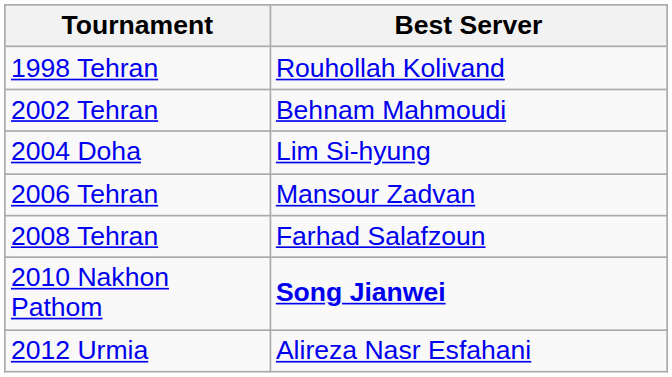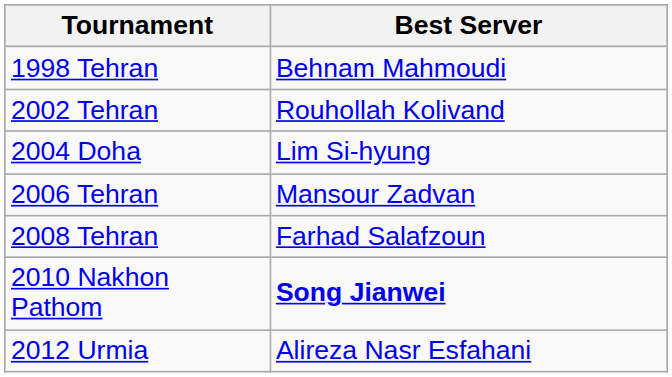(390, 67) Rouhollah Kolivand -> (391, 67) Behnam Mahmoudi
(391, 109) Behnam Mahmoudi -> (390, 109) Rouhollah Kolivand
